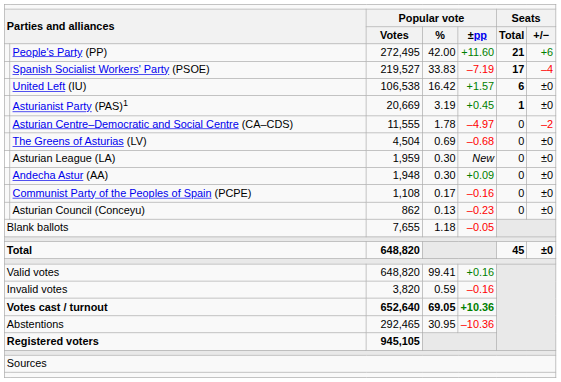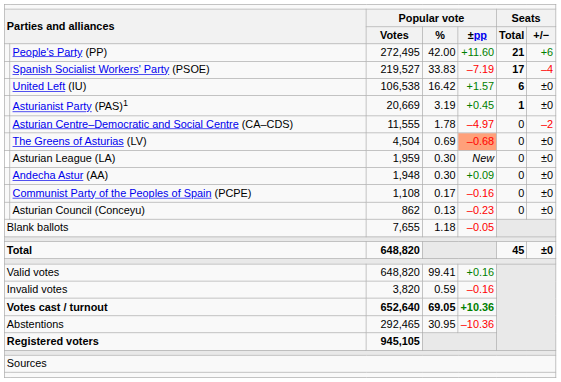(480, 141) no background -> (480, 141) lightsalmon background
